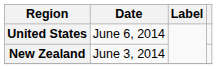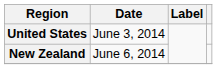(129, 34) June 6, 2014 -> (129, 34) June 3, 2014
(129, 53) June 3, 2014 -> (129, 53) June 6, 2014
